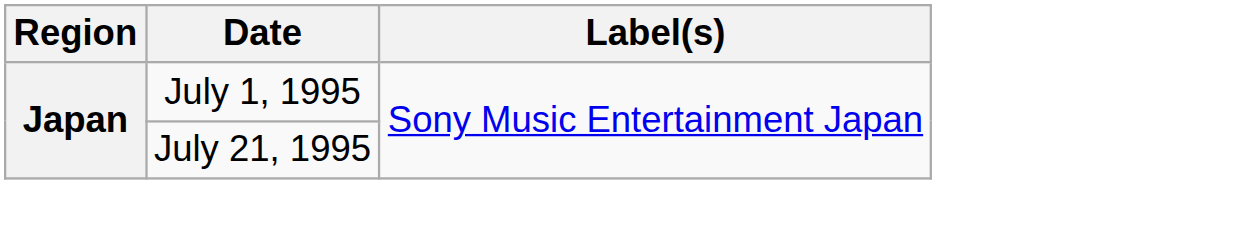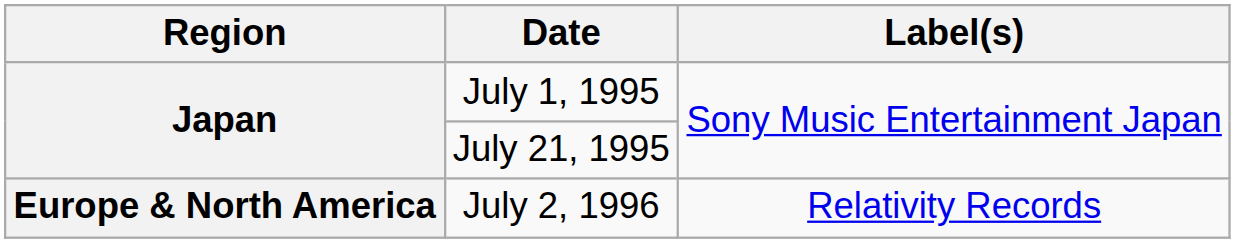+ row: (561, 206)
